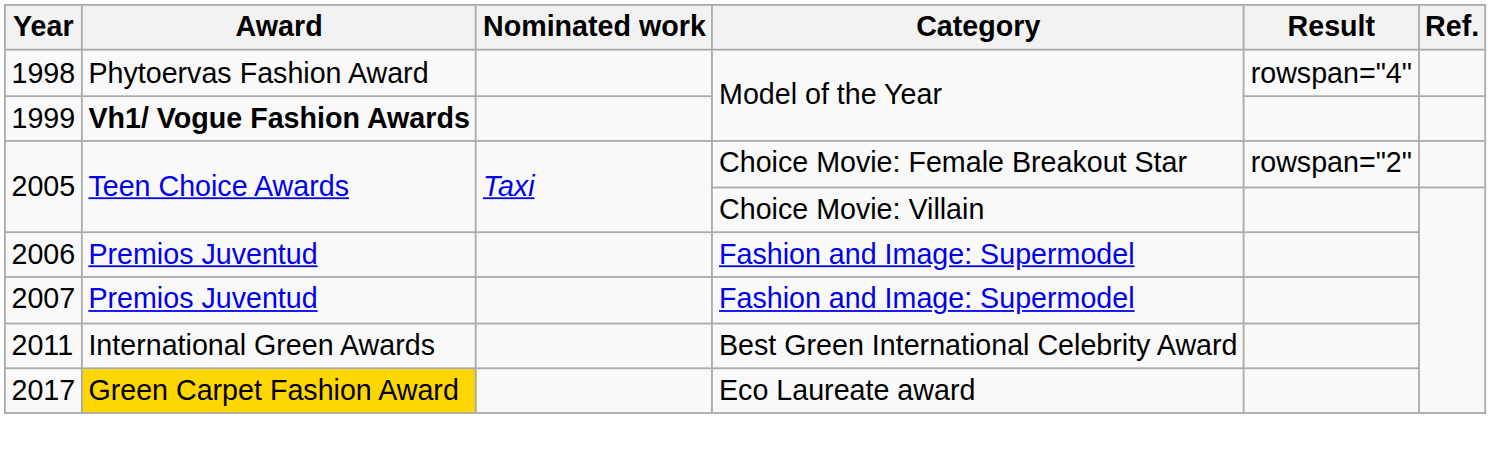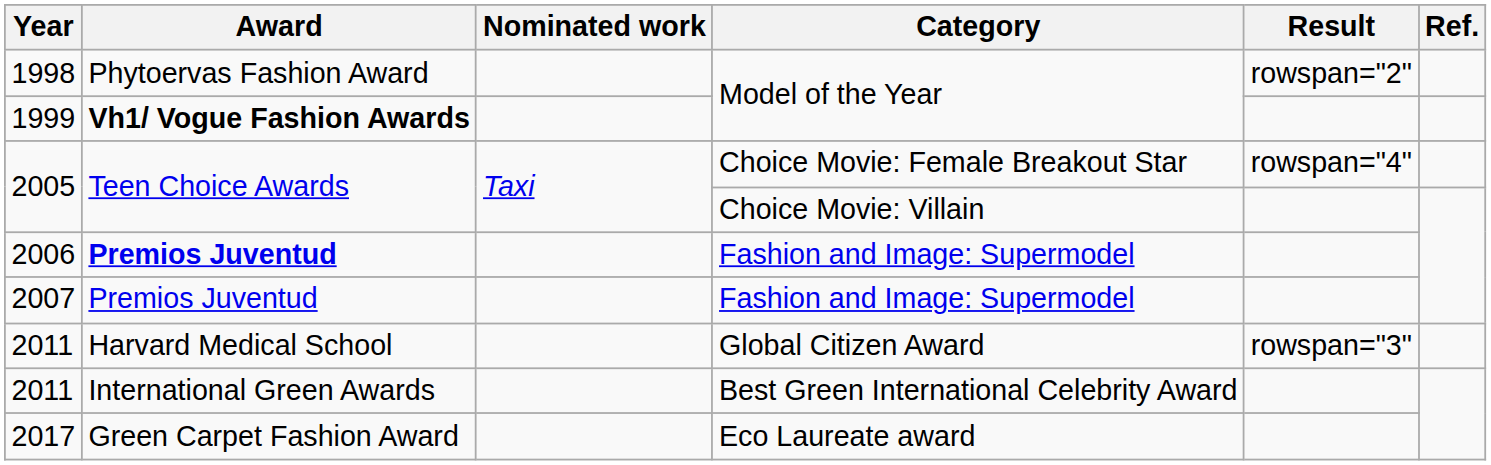(1331, 72) rowspan="4" -> (1331, 72) rowspan="2"
(1331, 163) rowspan="2" -> (1331, 163) rowspan="4"
(203, 254) normal -> (213, 254) bold
+ row: (42, 345)
(274, 390) gold background -> (274, 436) no background
